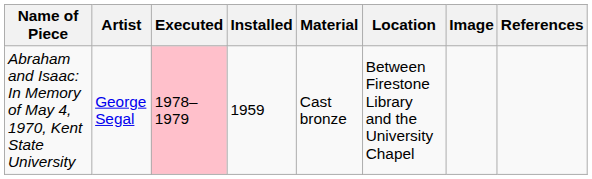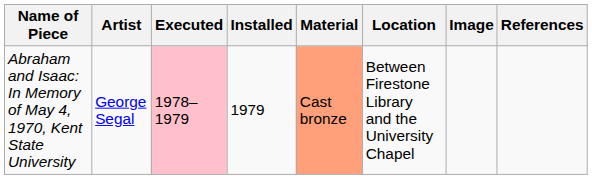(248, 110) 1959 -> (248, 110) 1979
(323, 110) no background -> (323, 110) lightsalmon background
